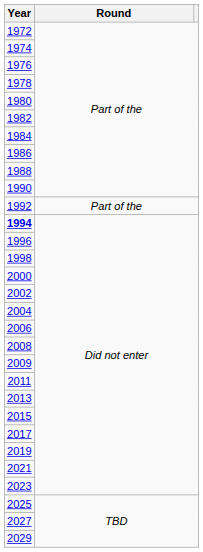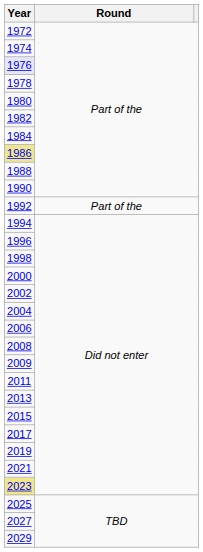(19, 66) no background -> (19, 66) lavender background
(19, 154) no background -> (19, 154) khaki background
(19, 224) bold -> (19, 224) normal
(19, 487) no background -> (19, 487) khaki background
